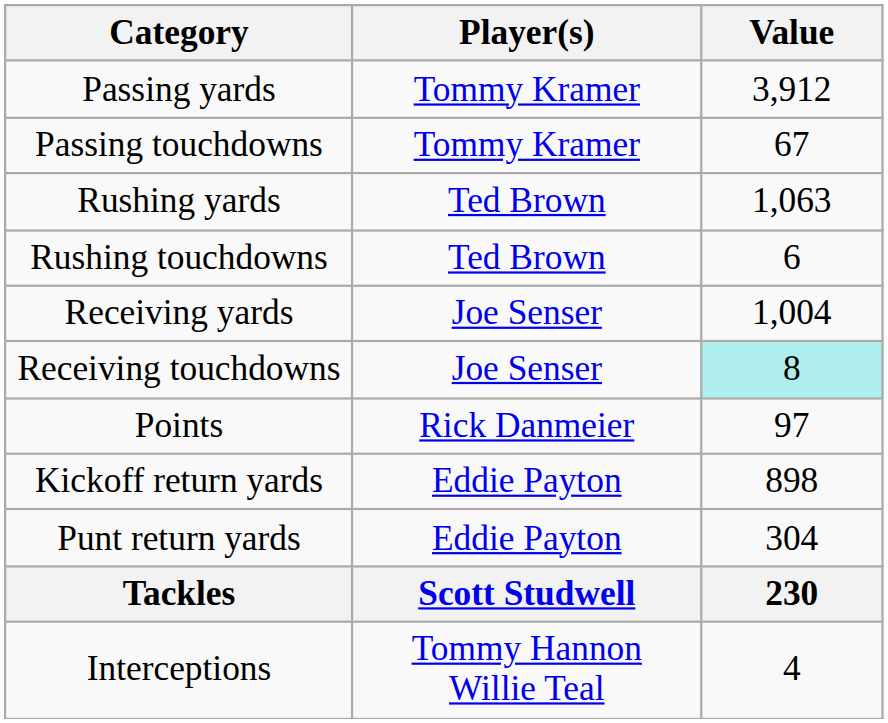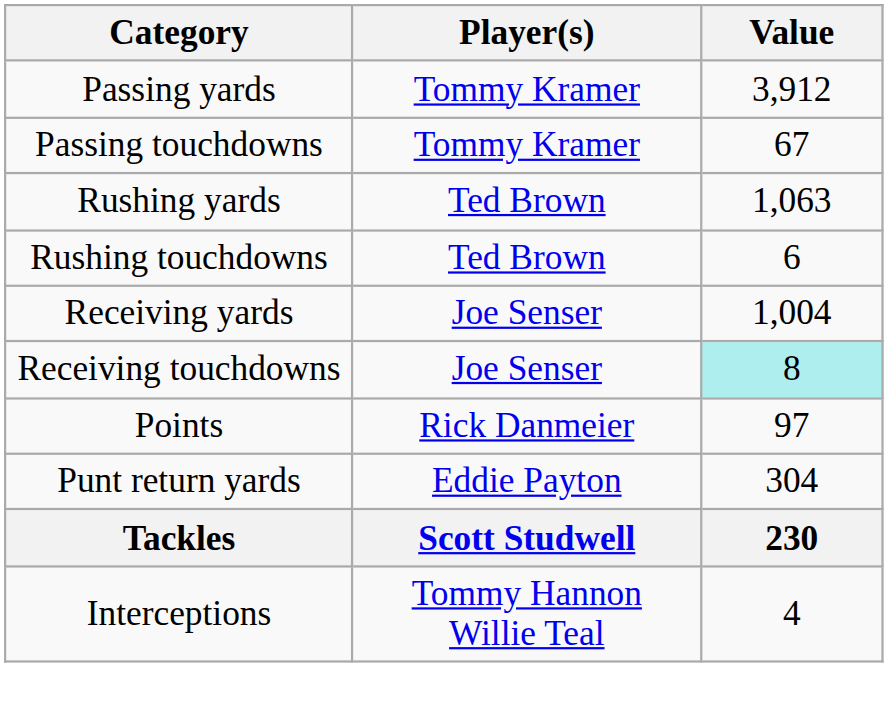- row: (179, 481)
